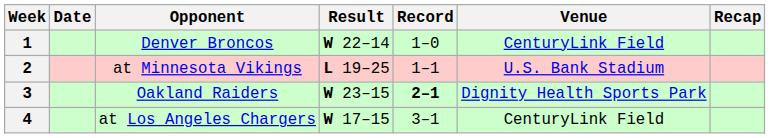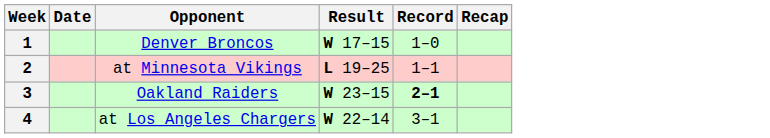- column: (584, 17)
(357, 43) W 22–14 -> (357, 43) W 17–15
(357, 120) W 17–15 -> (357, 120) W 22–14
